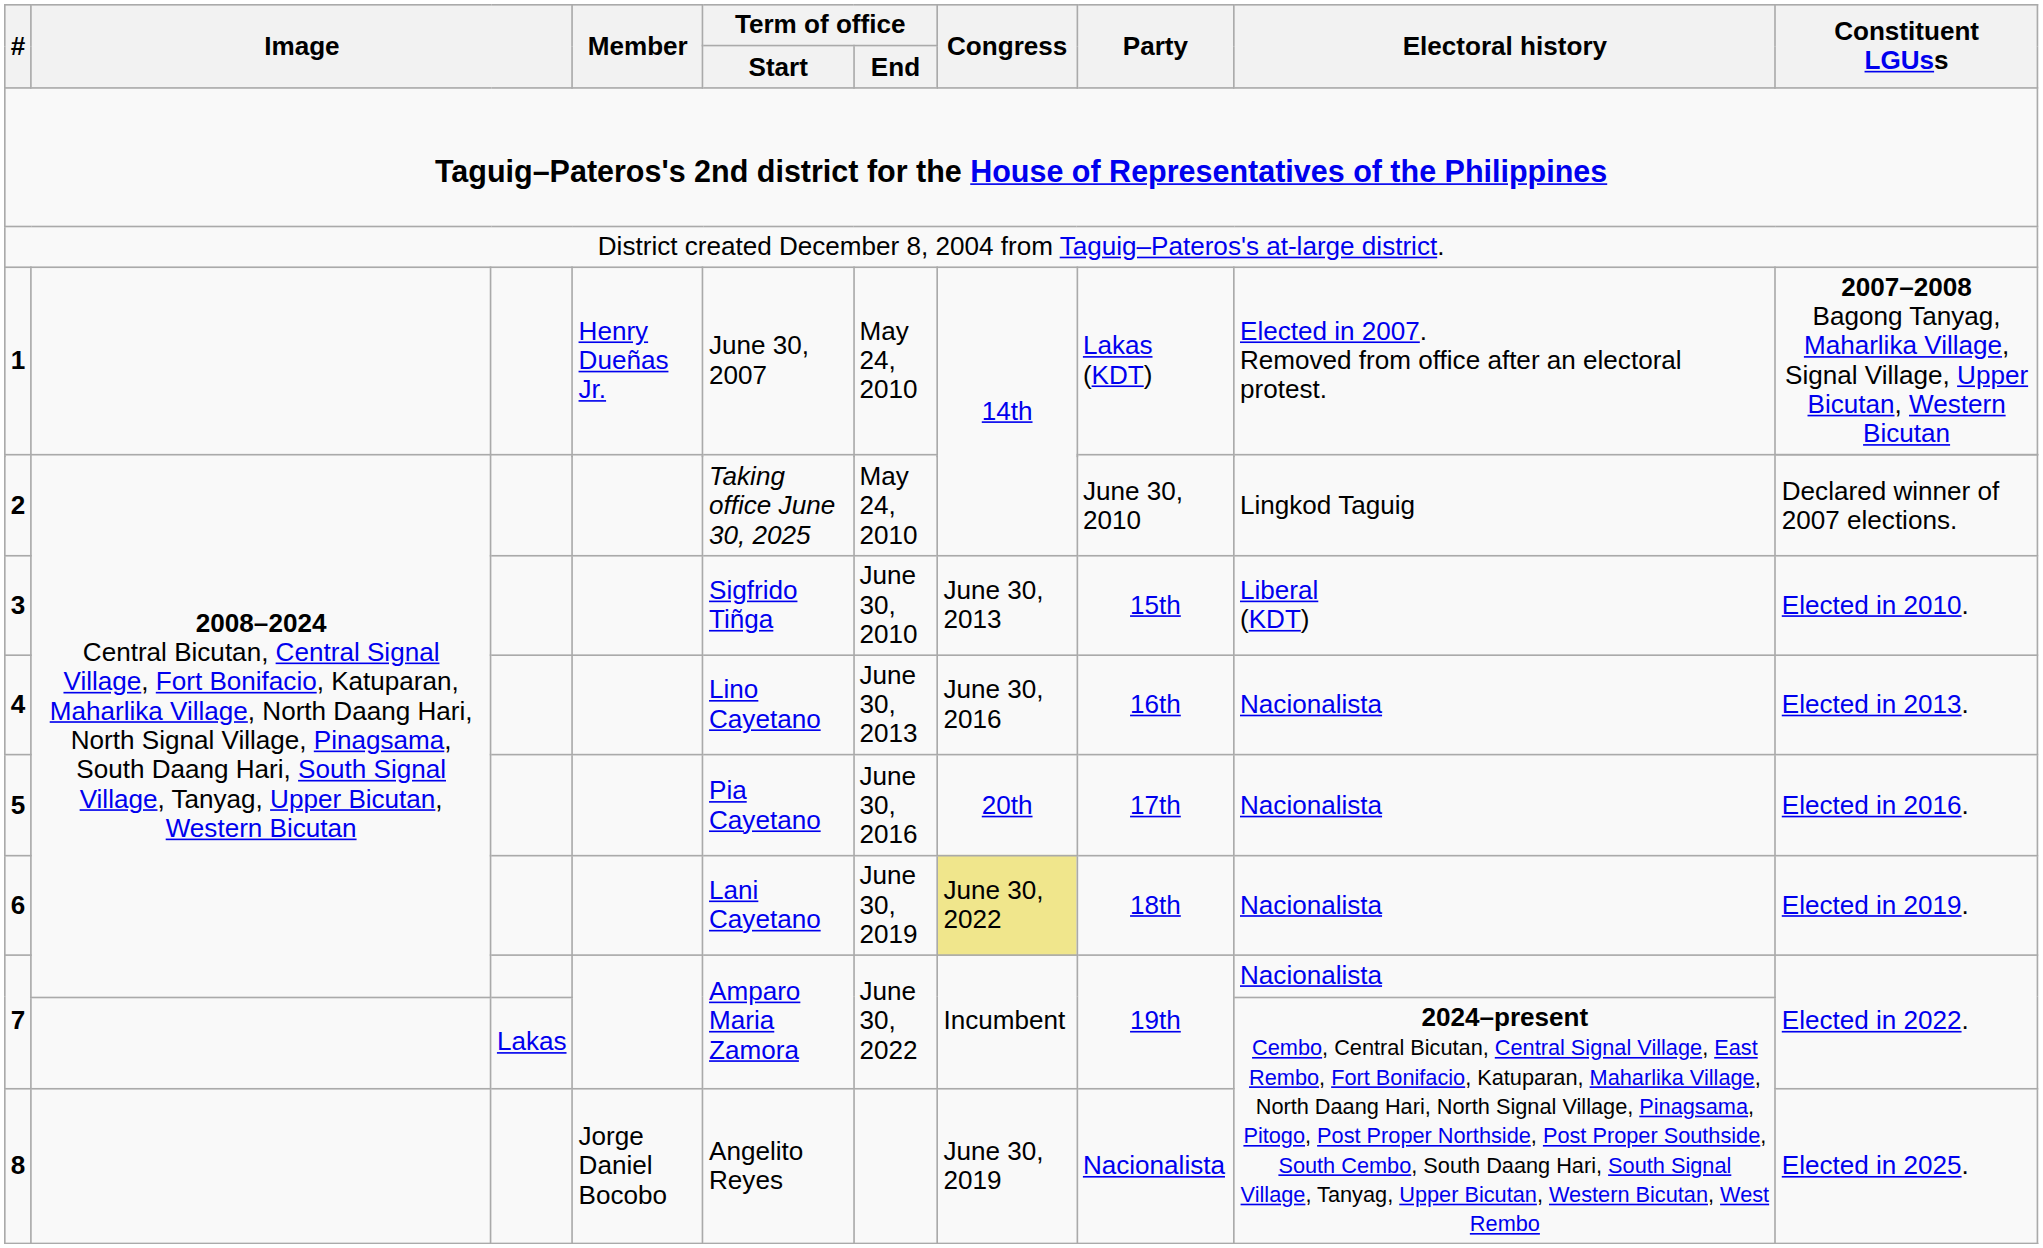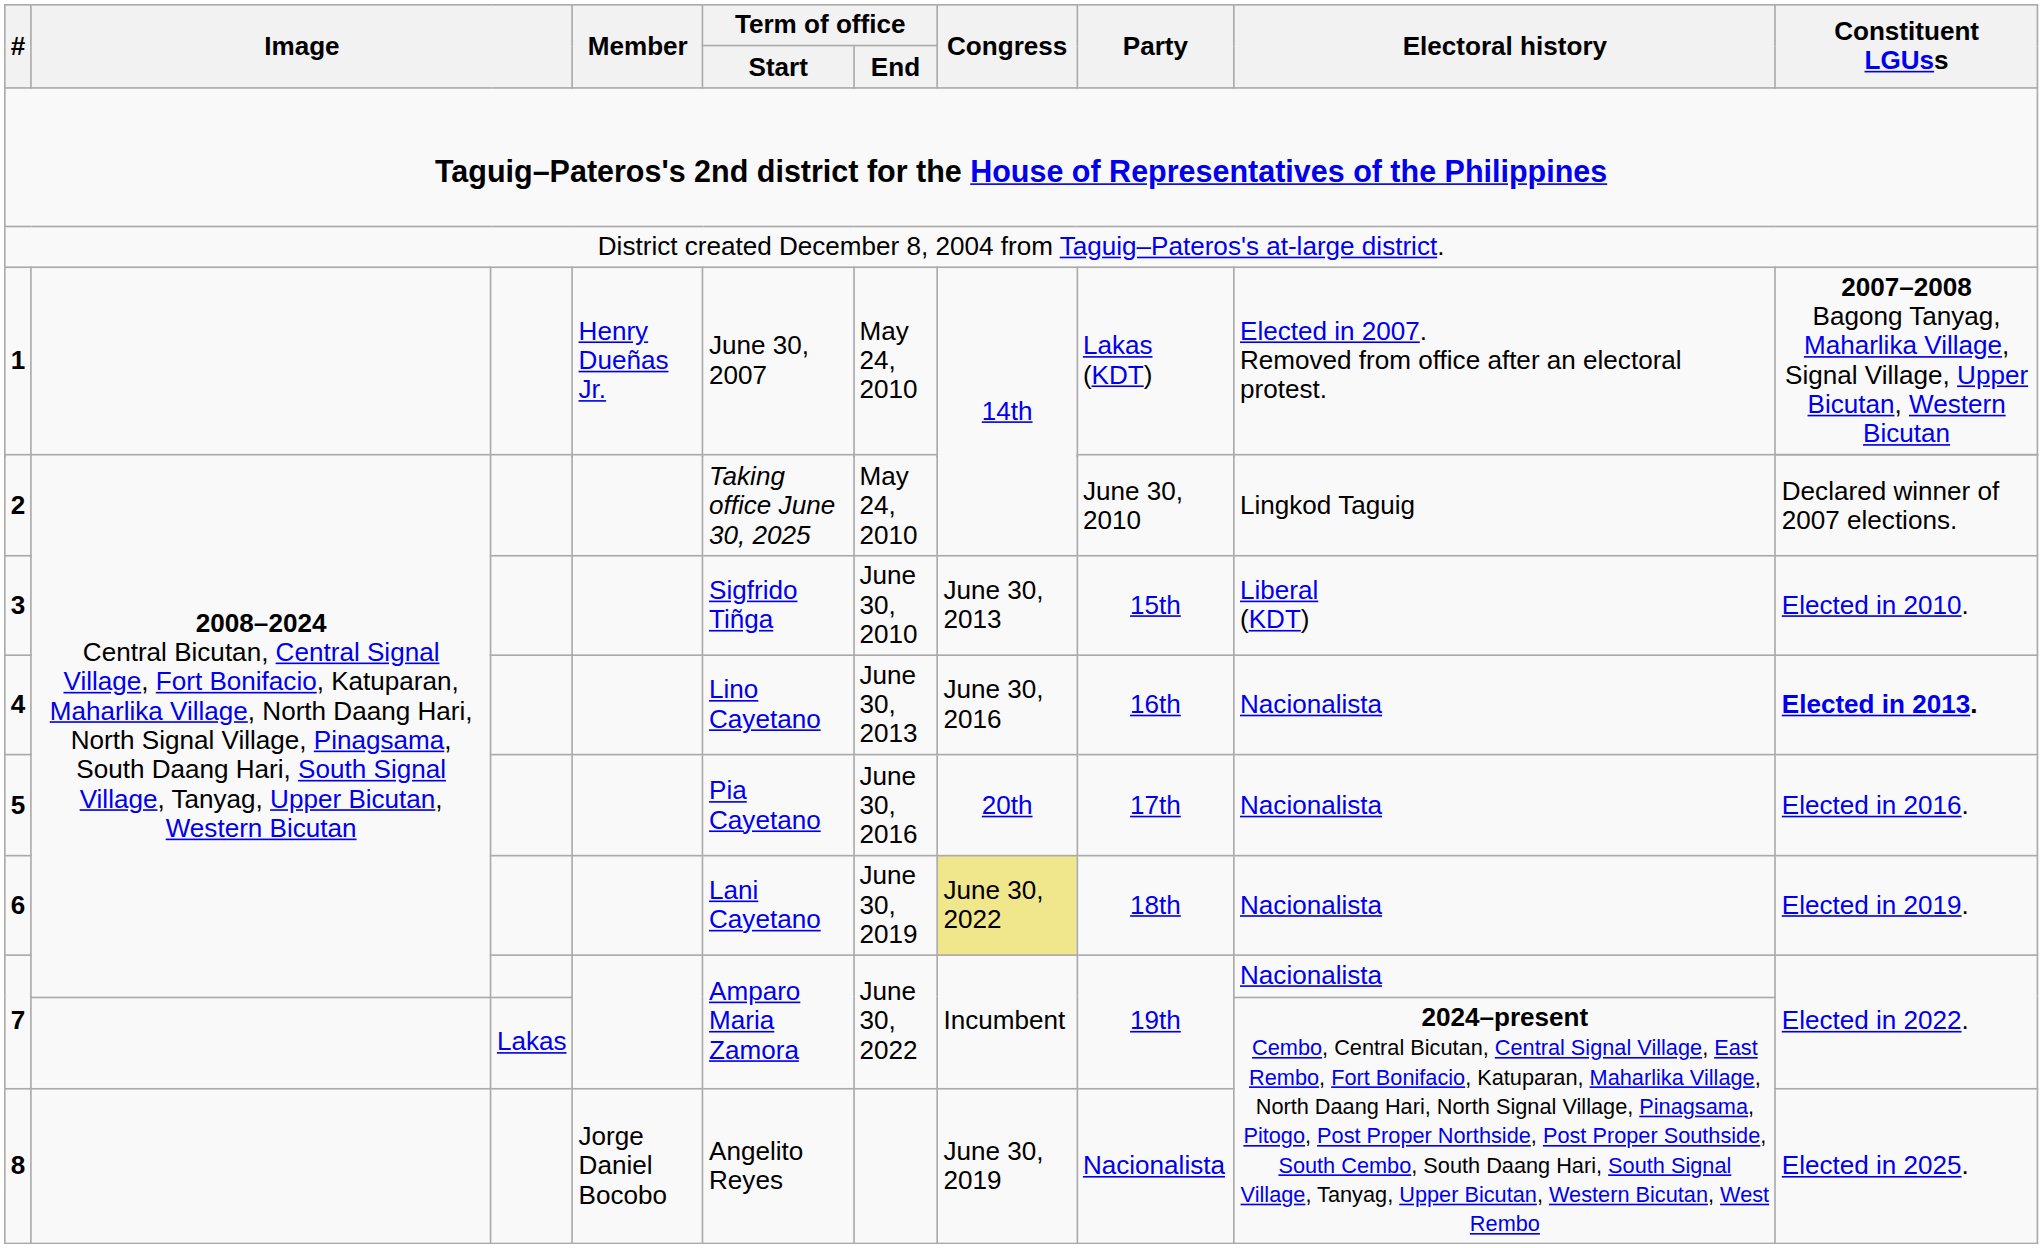(1875, 704) normal -> (1880, 704) bold
